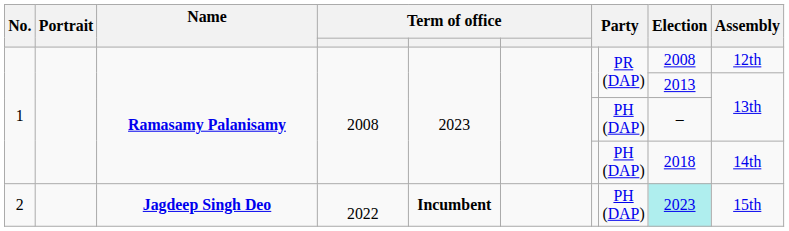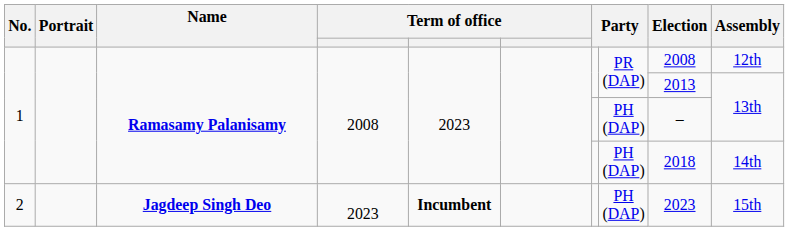(363, 213) 2022 -> (363, 213) 2023
(680, 205) paleturquoise background -> (680, 205) no background
